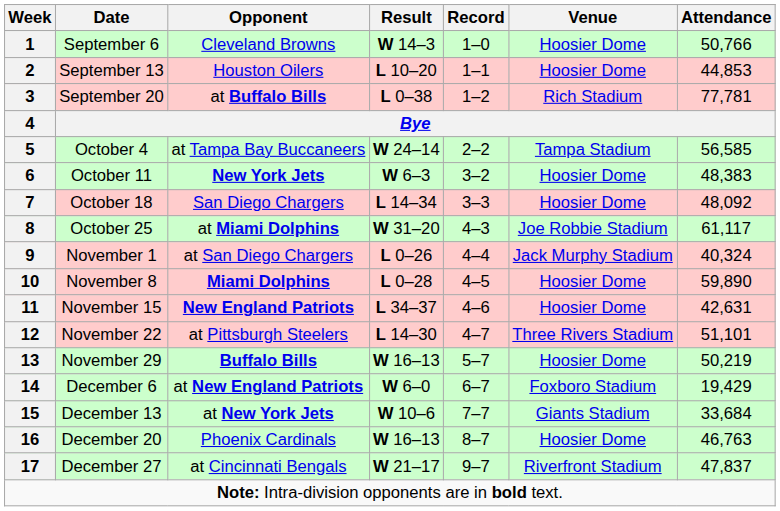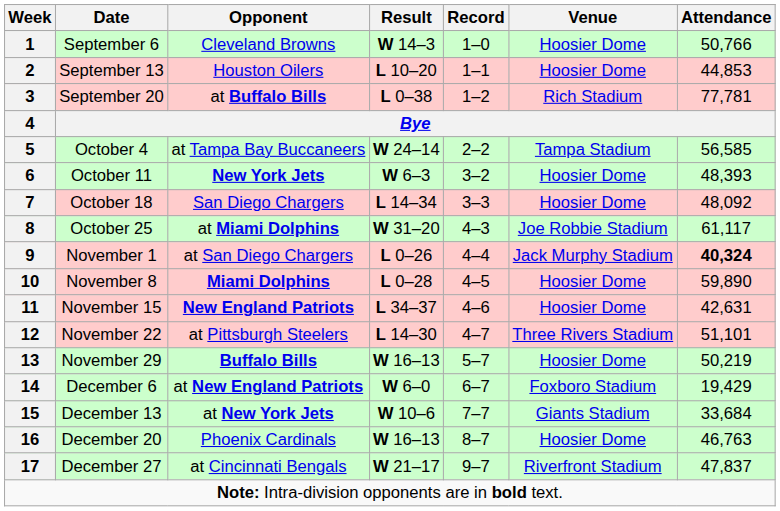(726, 176) 48,383 -> (726, 176) 48,393
(726, 255) normal -> (726, 255) bold
